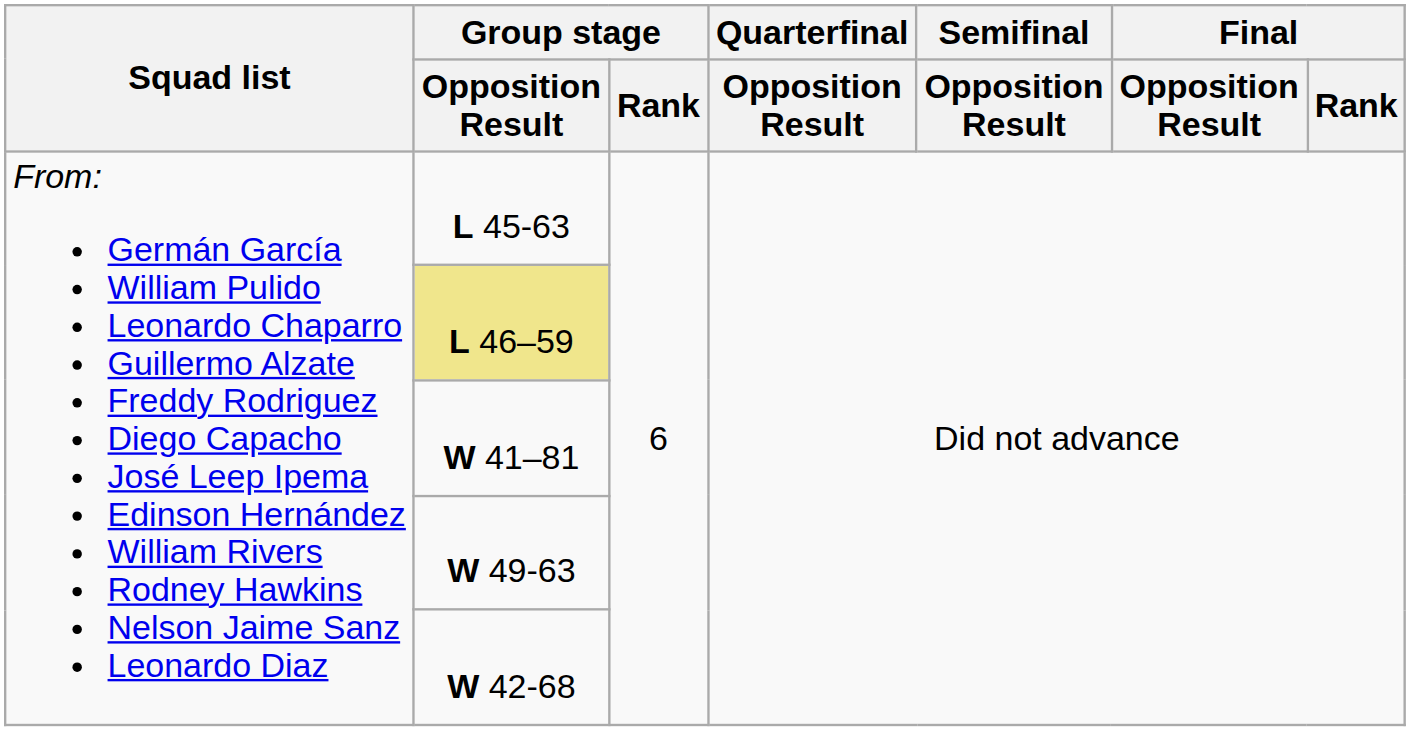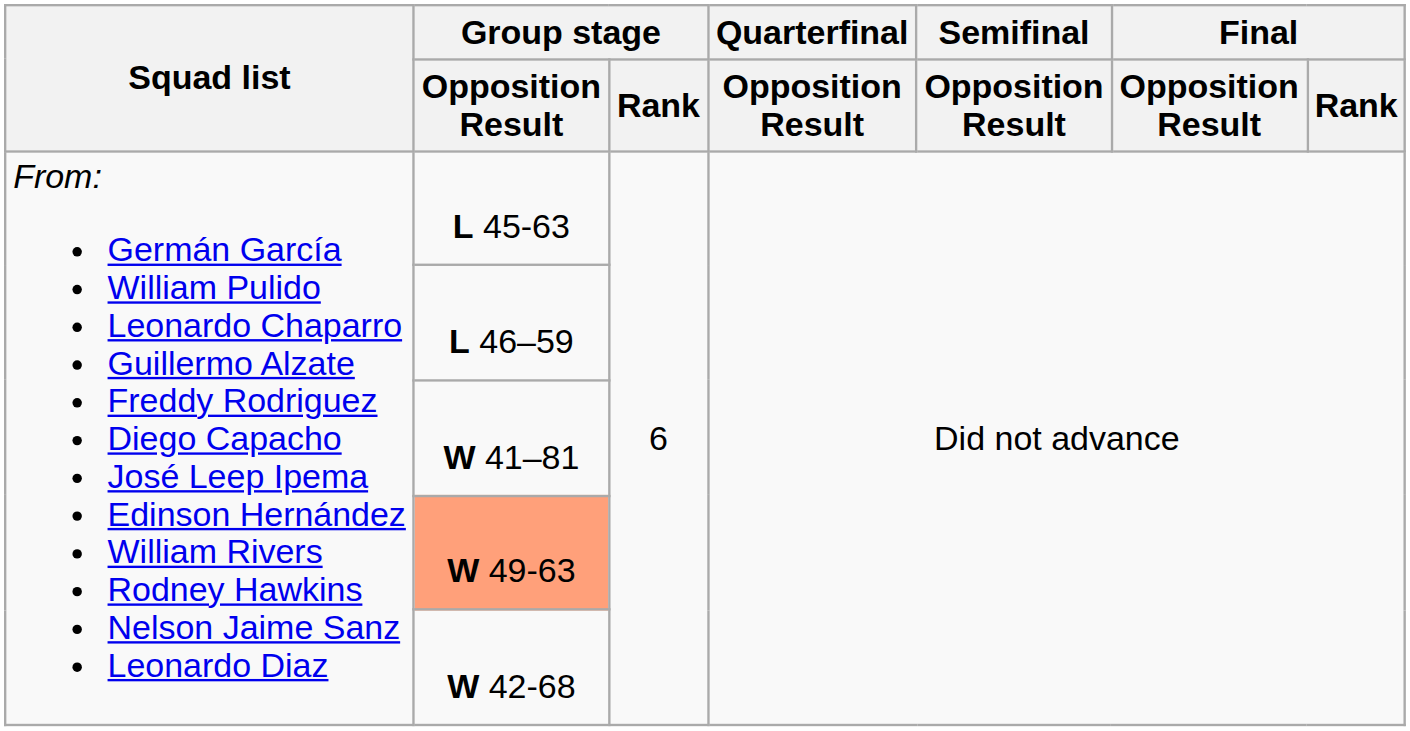(511, 342) khaki background -> (511, 342) no background
(511, 572) no background -> (511, 572) lightsalmon background
